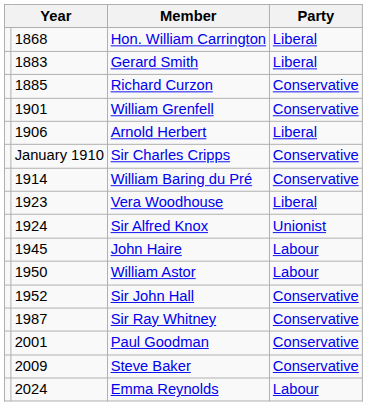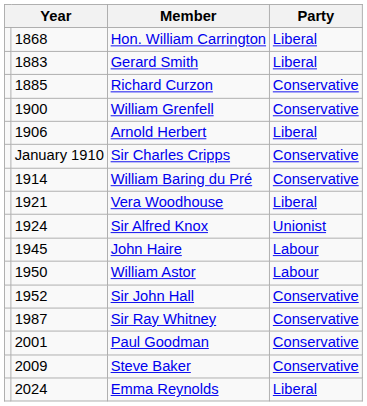(31, 109) 1901 -> (31, 109) 1900
(31, 202) 1923 -> (31, 202) 1921
(296, 389) Labour -> (295, 389) Liberal
